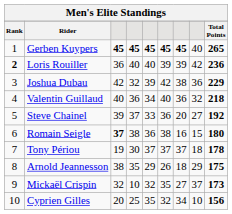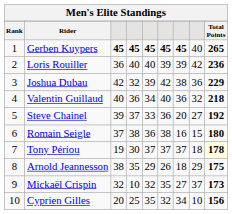(14, 65) bold -> (14, 65) normal
(119, 133) bold -> (119, 133) normal
(216, 150) no background -> (216, 150) lightyellow background
